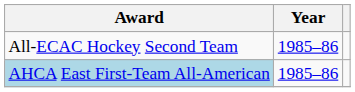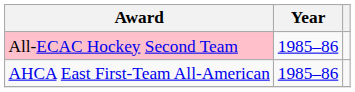(123, 45) no background -> (123, 45) pink background
(139, 73) lightblue background -> (139, 73) no background
